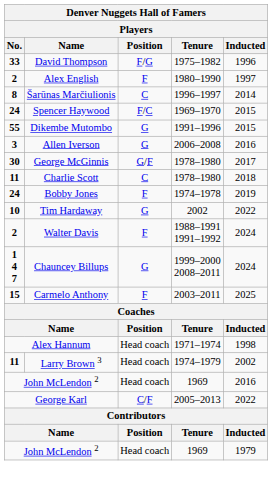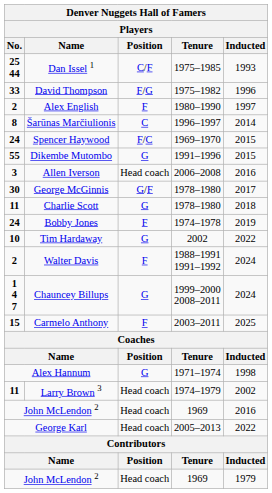+ row: (71, 68)
(145, 144) G -> (145, 172) Head coach
(145, 177) C -> (145, 205) G
(145, 344) Head coach -> (145, 372) G
(145, 399) C/F -> (145, 428) Head coach
